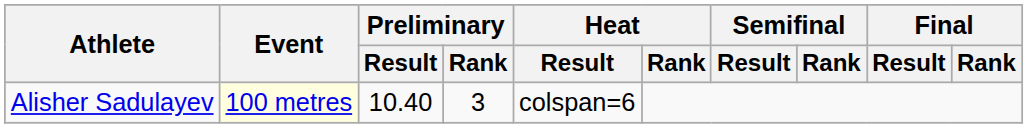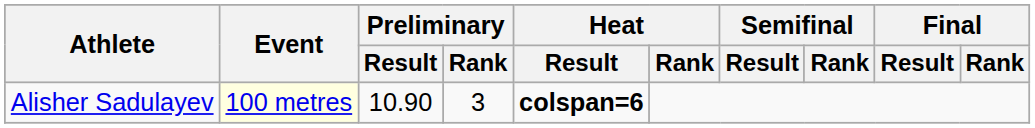(401, 103) 10.40 -> (401, 103) 10.90
(577, 103) normal -> (581, 103) bold
